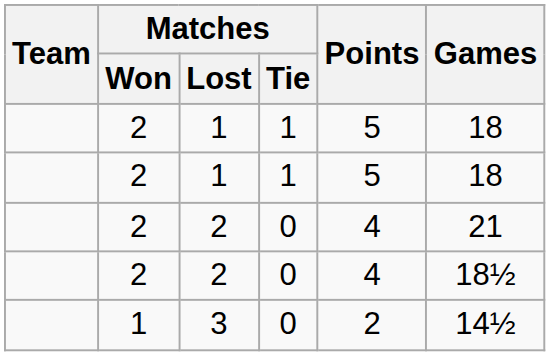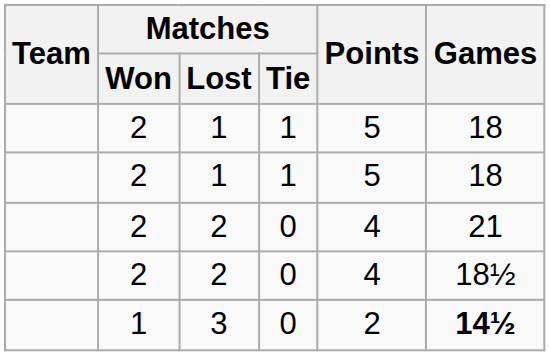(486, 324) normal -> (486, 324) bold
